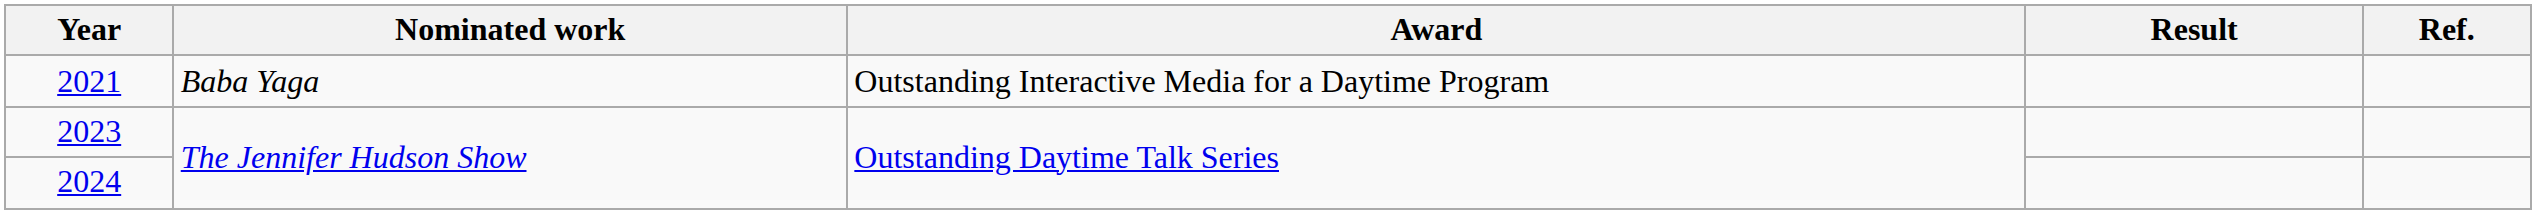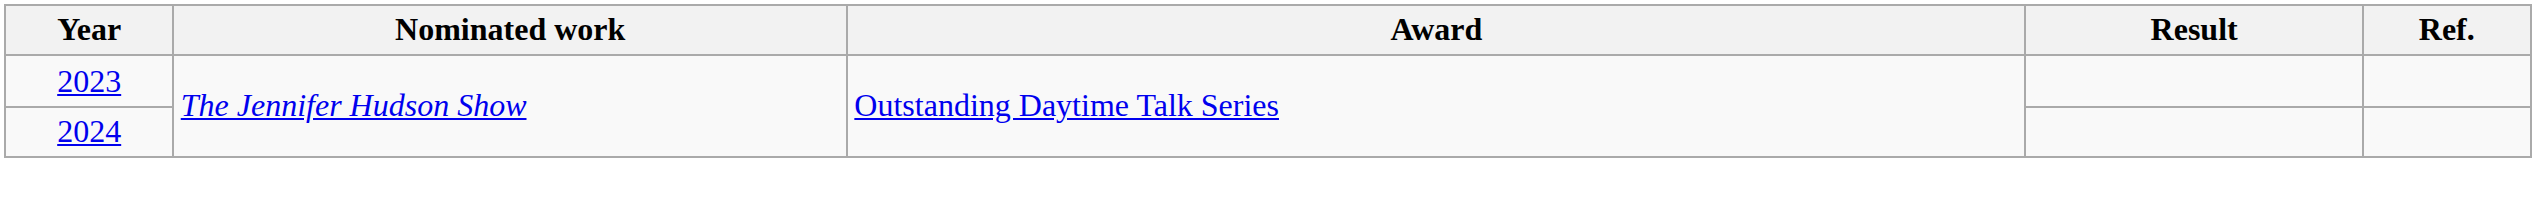- row: (89, 80)
